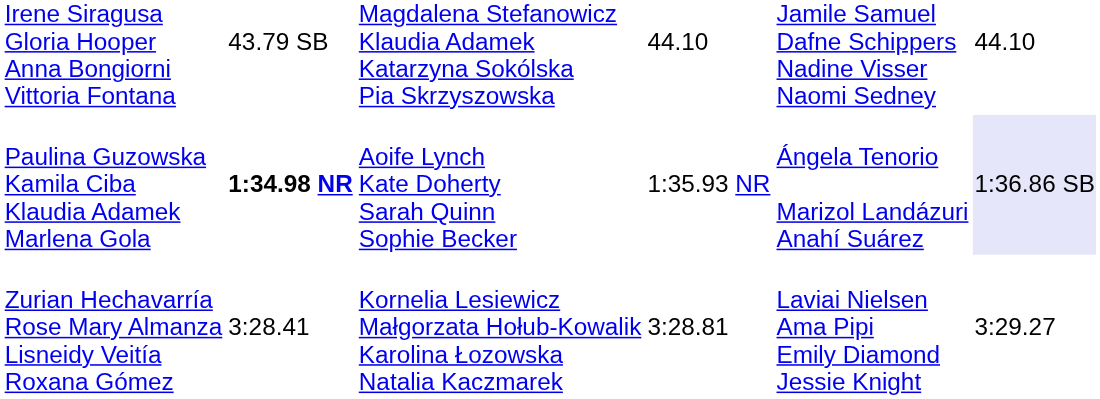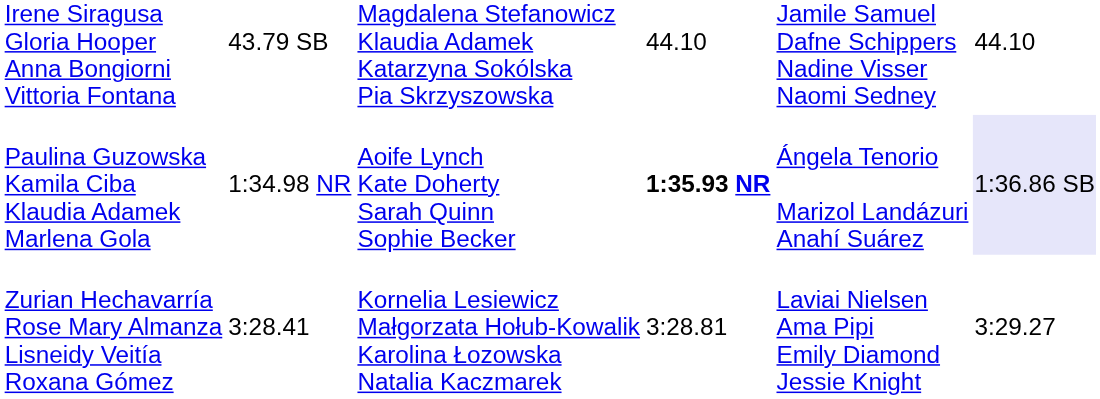(291, 184) bold -> (290, 184) normal
(709, 184) normal -> (708, 184) bold
